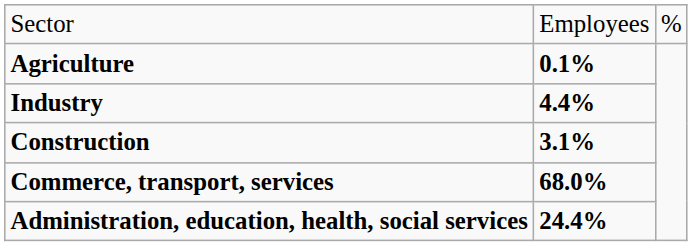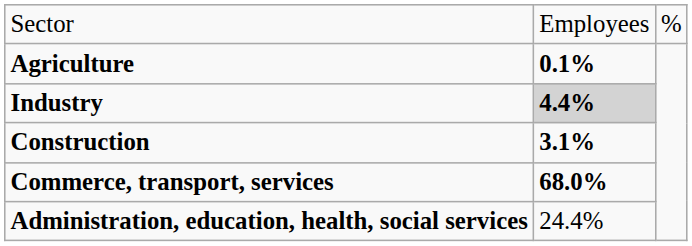(567, 102) no background -> (567, 102) lightgrey background
(573, 220) bold -> (571, 220) normal
